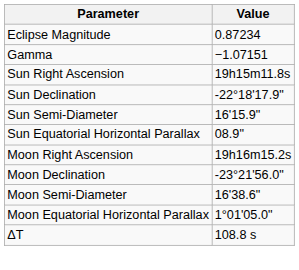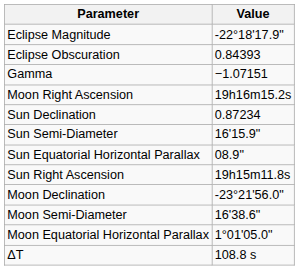(238, 34) 0.87234 -> (249, 34) -22°18'17.9"
+ row: (64, 54)
rows swapped: (66, 74) <-> (70, 154)
(249, 94) -22°18'17.9" -> (238, 114) 0.87234
